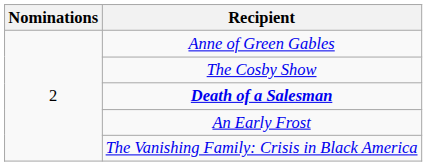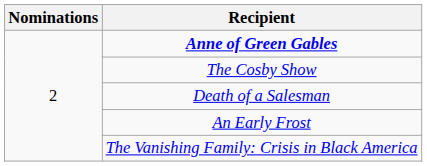(262, 43) normal -> (262, 43) bold
(262, 95) bold -> (262, 95) normal
